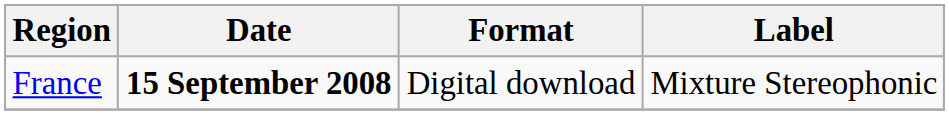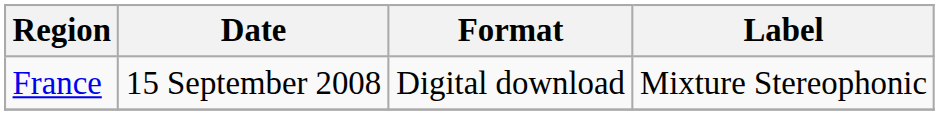(259, 82) bold -> (254, 82) normal
